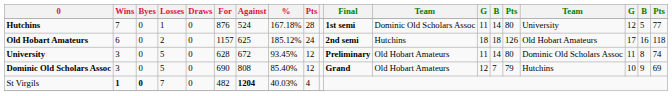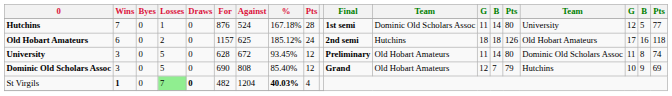(141, 83) bold -> (141, 83) normal
(162, 83) no background -> (162, 83) lightgreen background
(190, 83) normal -> (190, 83) bold
(246, 83) bold -> (246, 83) normal
(284, 83) normal -> (285, 83) bold
